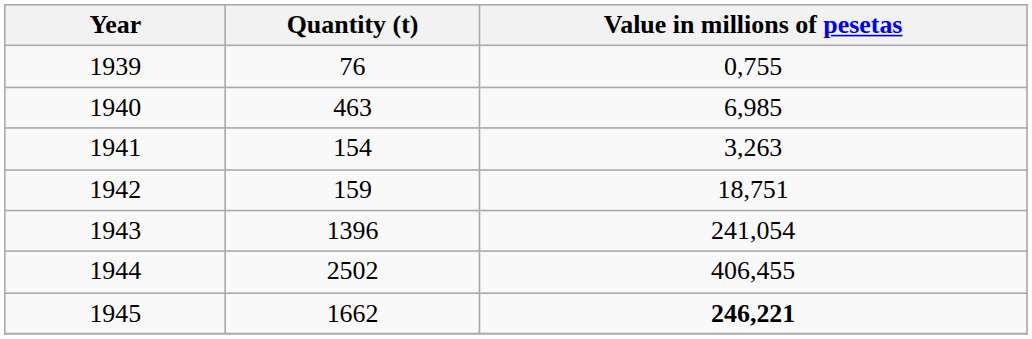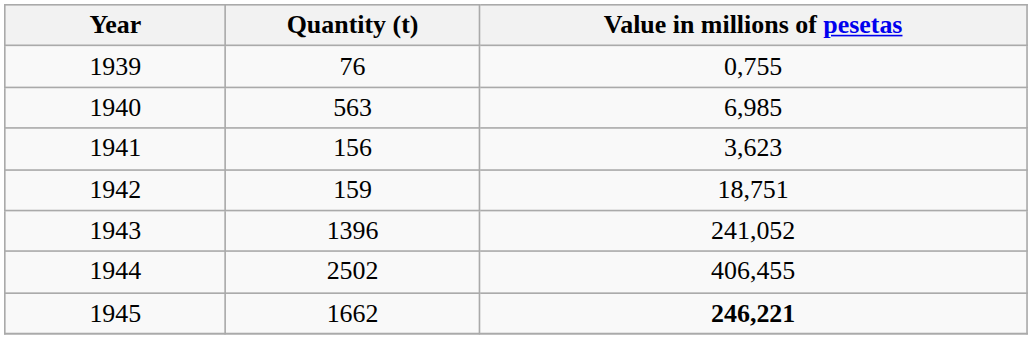(353, 107) 463 -> (353, 107) 563
(353, 148) 154 -> (353, 148) 156
(753, 148) 3,263 -> (753, 148) 3,623
(753, 230) 241,054 -> (753, 230) 241,052
